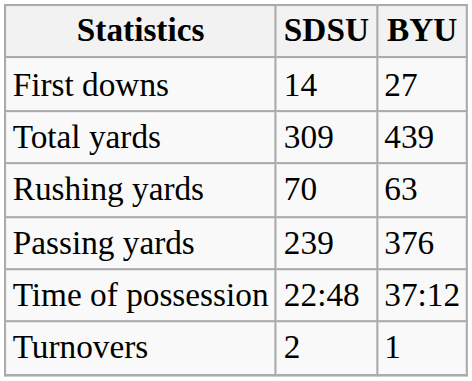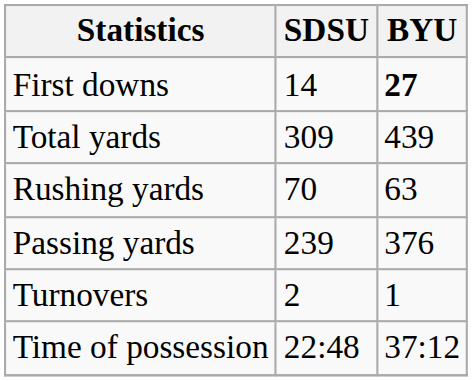(401, 83) normal -> (401, 83) bold
rows swapped: (81, 347) <-> (141, 294)
